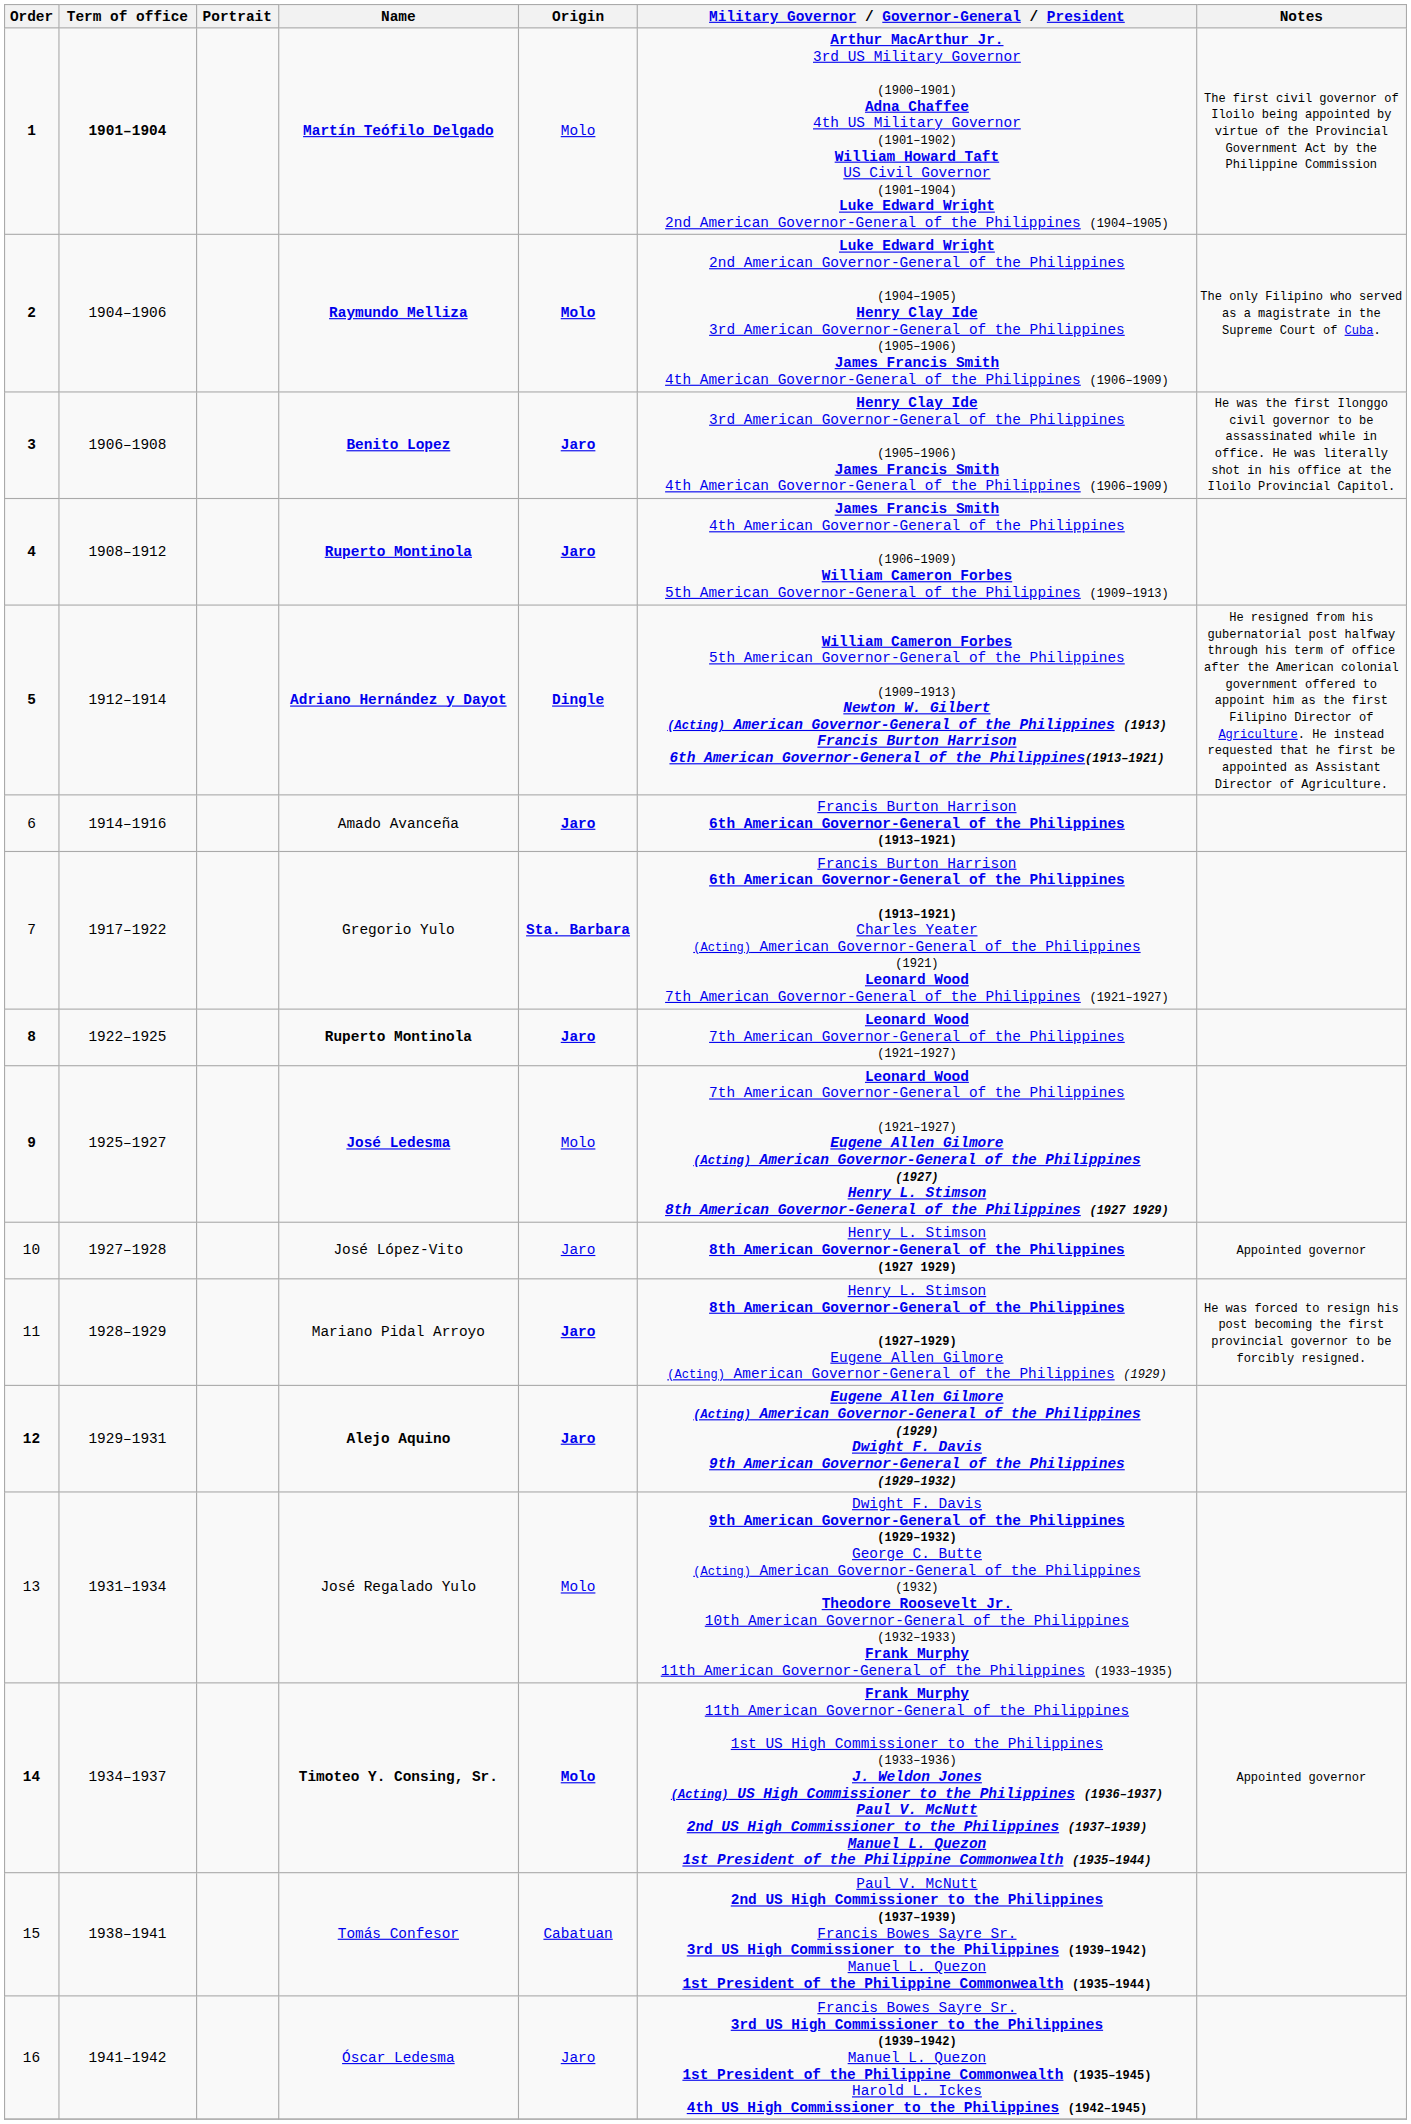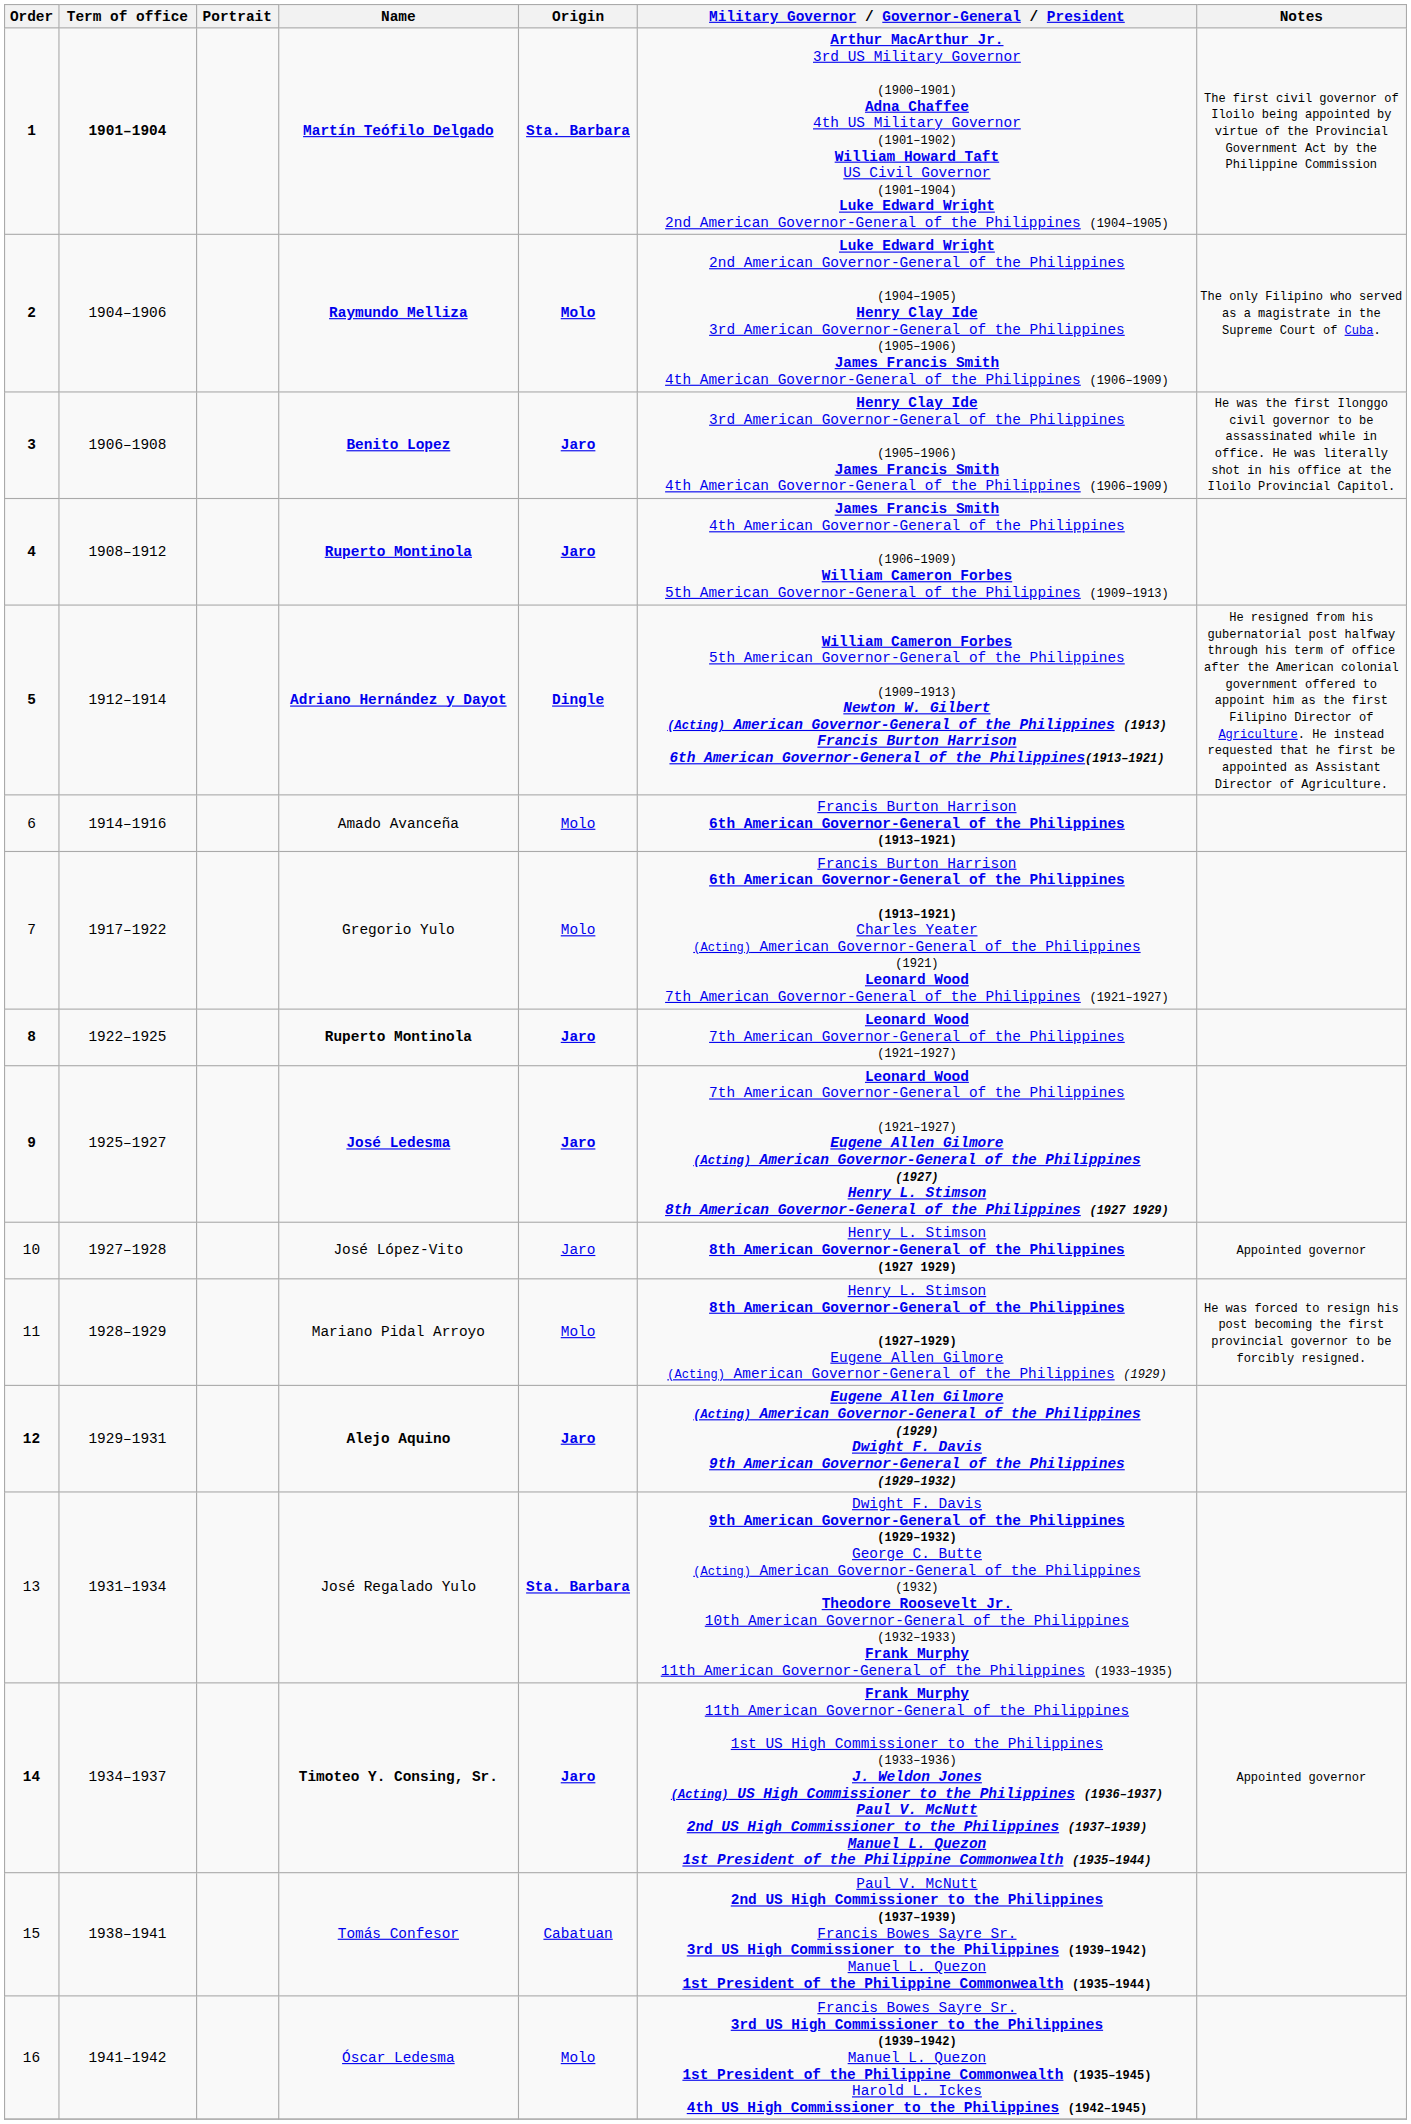(578, 131) Molo -> (578, 131) Sta. Barbara
(578, 823) Jaro -> (578, 823) Molo
(578, 930) Sta. Barbara -> (578, 930) Molo
(578, 1144) Molo -> (578, 1144) Jaro
(578, 1332) Jaro -> (578, 1332) Molo
(578, 1587) Molo -> (578, 1587) Sta. Barbara
(578, 1777) Molo -> (578, 1777) Jaro
(578, 2058) Jaro -> (578, 2058) Molo
